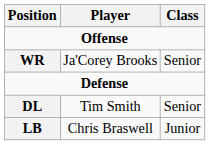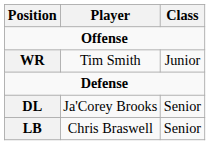(110, 60) Ja'Corey Brooks -> (110, 60) Tim Smith
(182, 60) Senior -> (182, 60) Junior
(110, 106) Tim Smith -> (110, 106) Ja'Corey Brooks
(182, 128) Junior -> (182, 128) Senior
